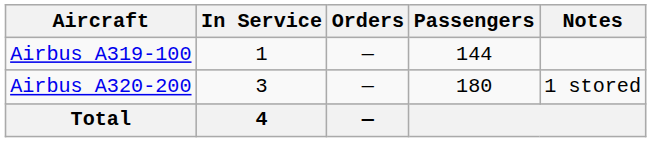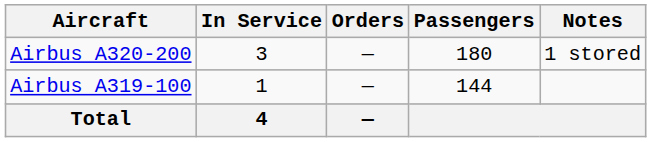rows swapped: (101, 54) <-> (101, 87)
